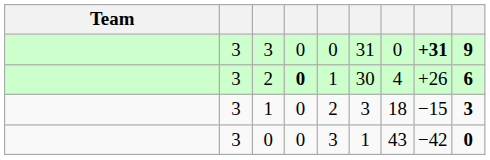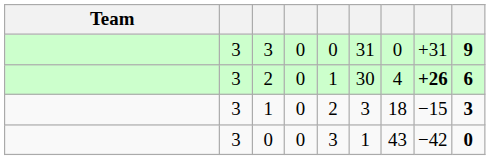(433, 49) bold -> (433, 49) normal
(301, 79) bold -> (301, 79) normal
(433, 79) normal -> (433, 79) bold
